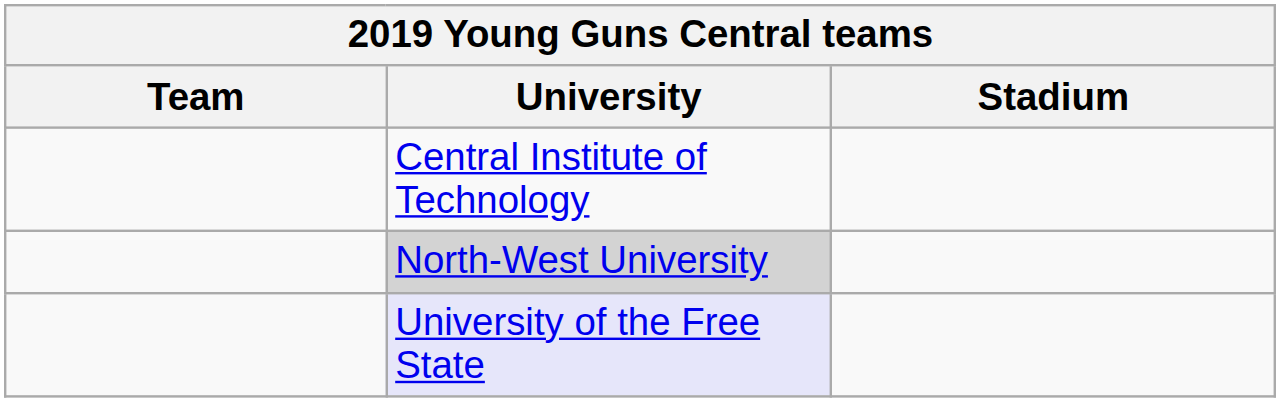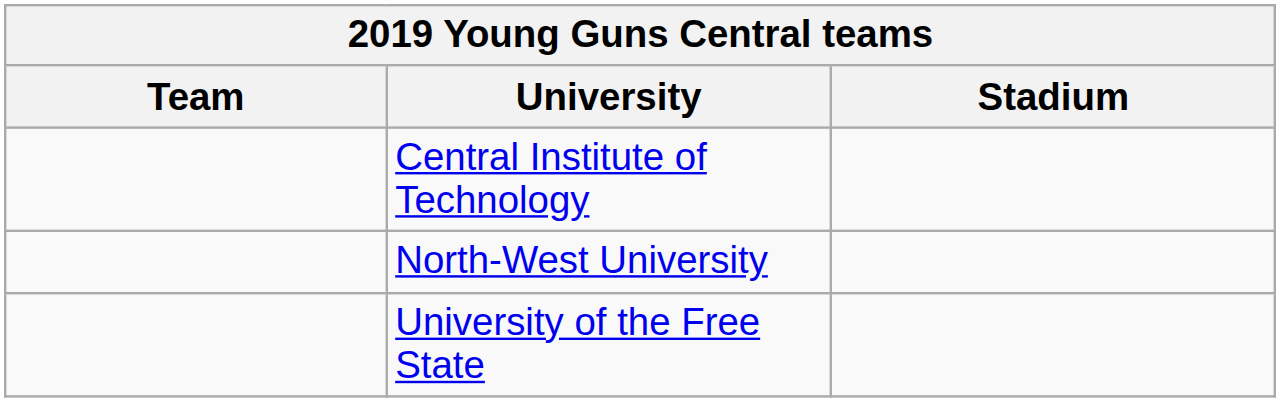(582, 260) lightgrey background -> (582, 260) no background
(578, 343) lavender background -> (578, 343) no background
